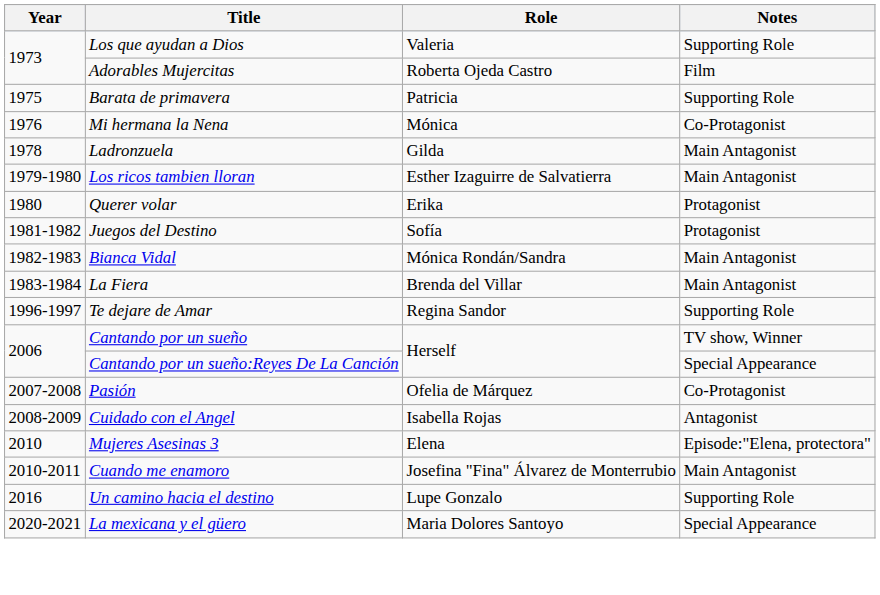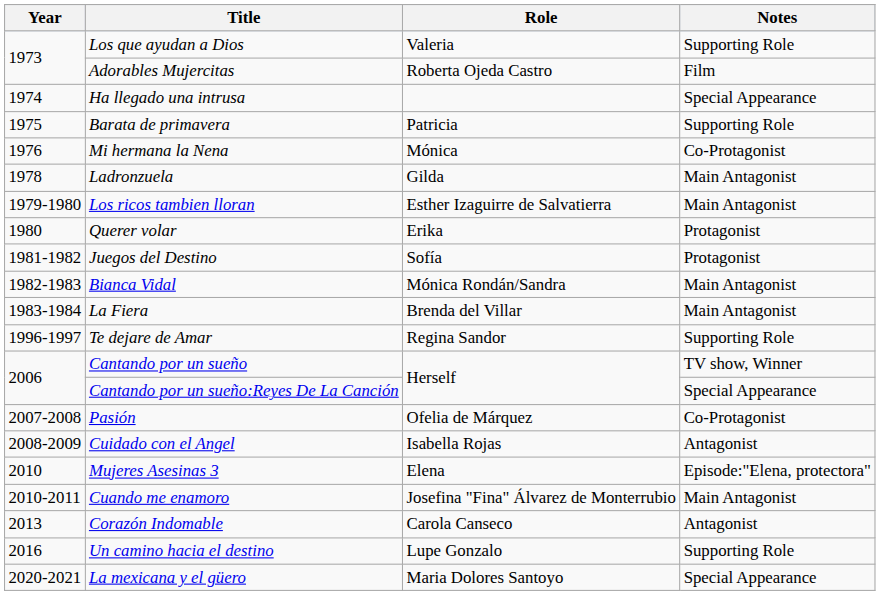+ row: (167, 97)
+ row: (156, 524)
